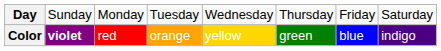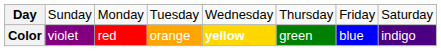(65, 35) bold -> (63, 35) normal
(223, 35) normal -> (225, 35) bold
